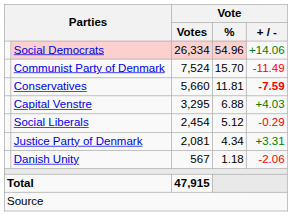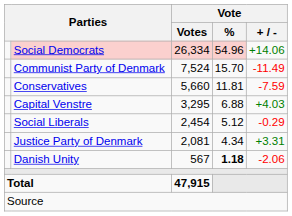(271, 86) bold -> (271, 86) normal
(232, 159) normal -> (232, 159) bold
